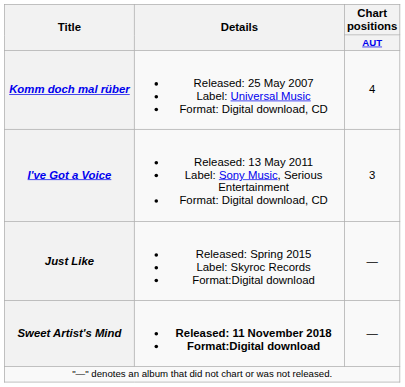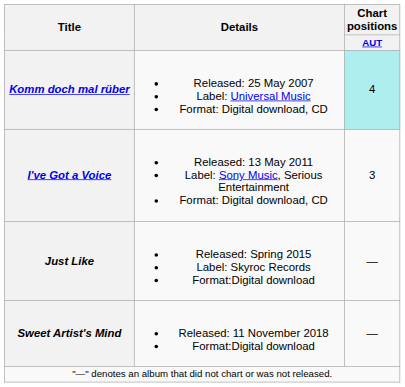(372, 90) no background -> (372, 90) paleturquoise background
(239, 340) bold -> (239, 340) normal
